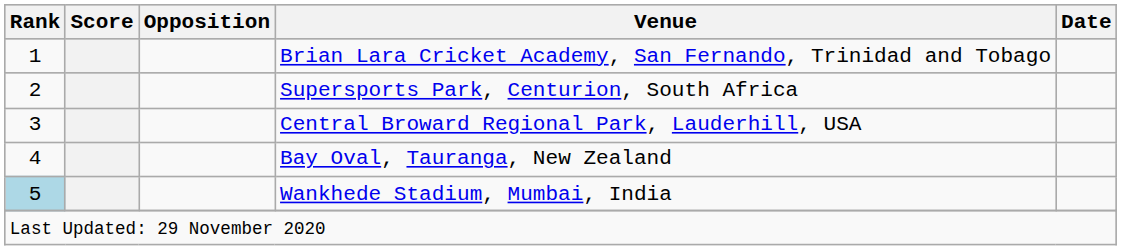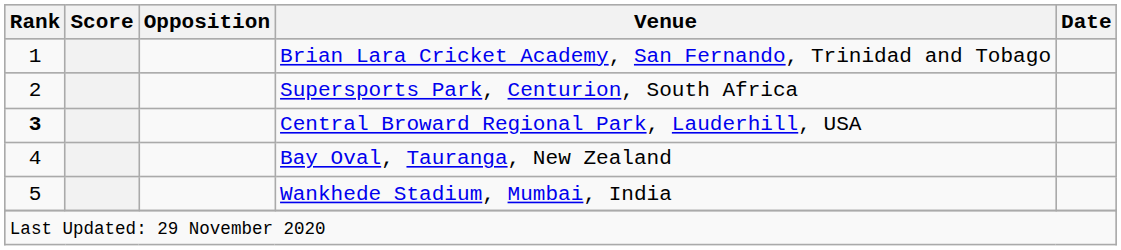(35, 125) normal -> (35, 125) bold
(35, 194) lightblue background -> (35, 194) no background
